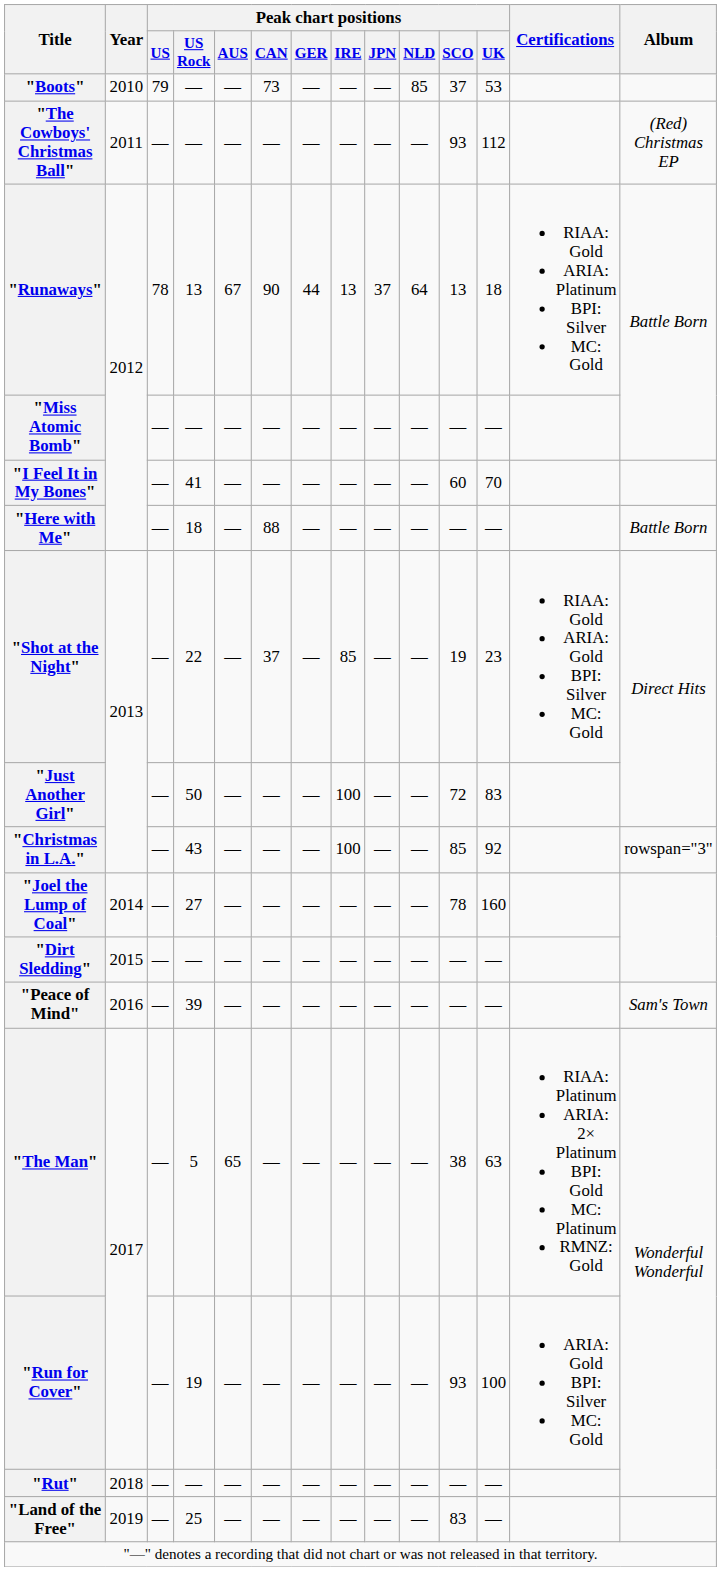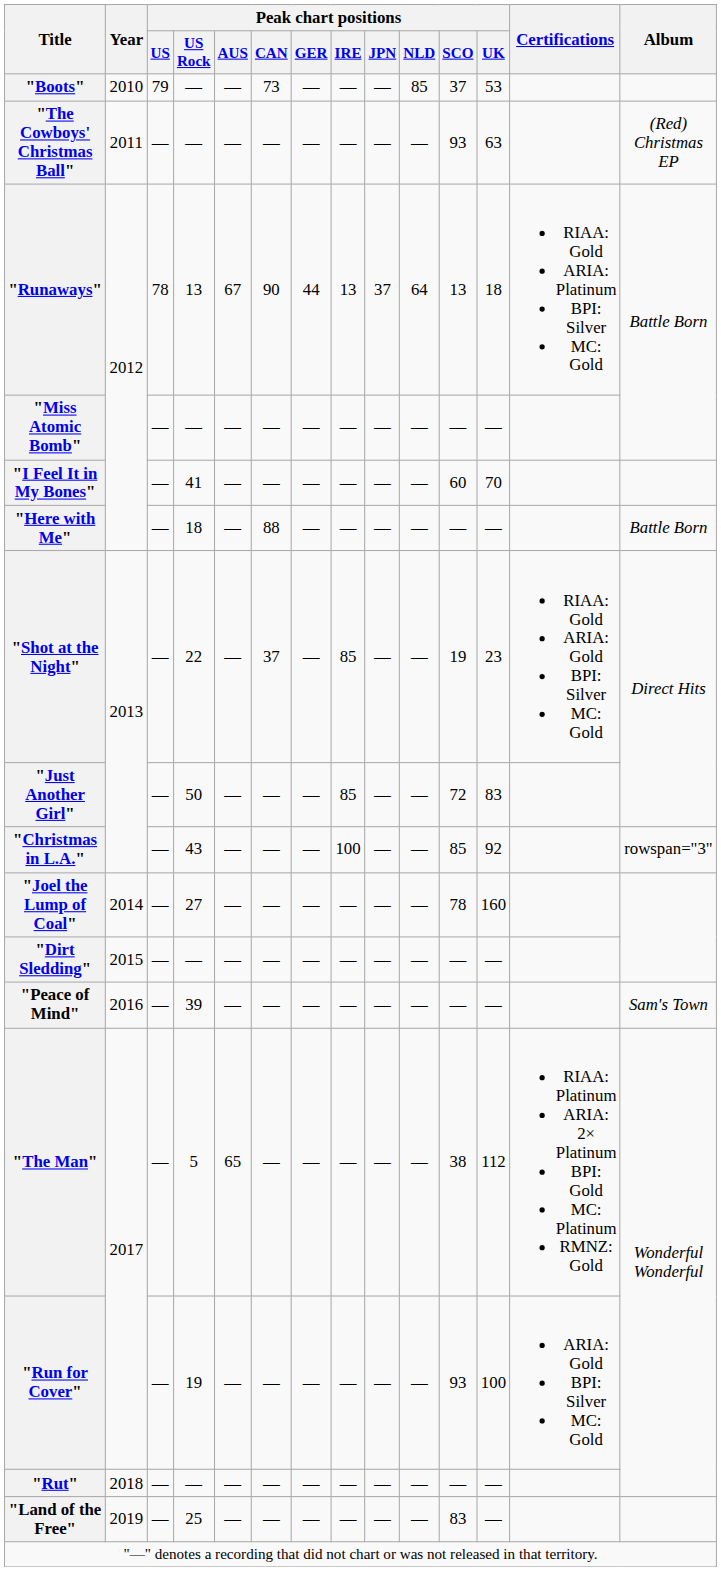(493, 142) 112 -> (493, 142) 63
(348, 794) 100 -> (348, 794) 85
(493, 1161) 63 -> (493, 1161) 112
